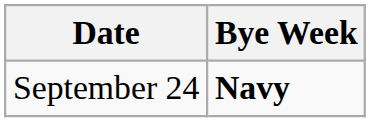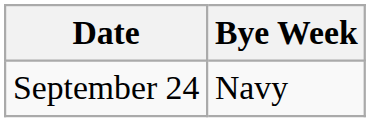(252, 88) bold -> (251, 88) normal
